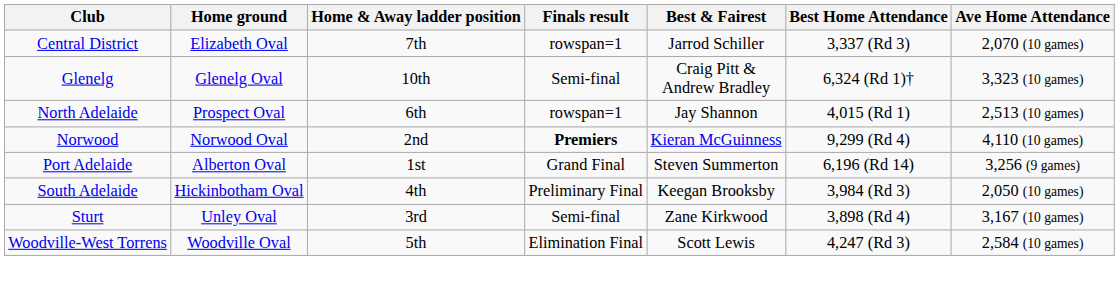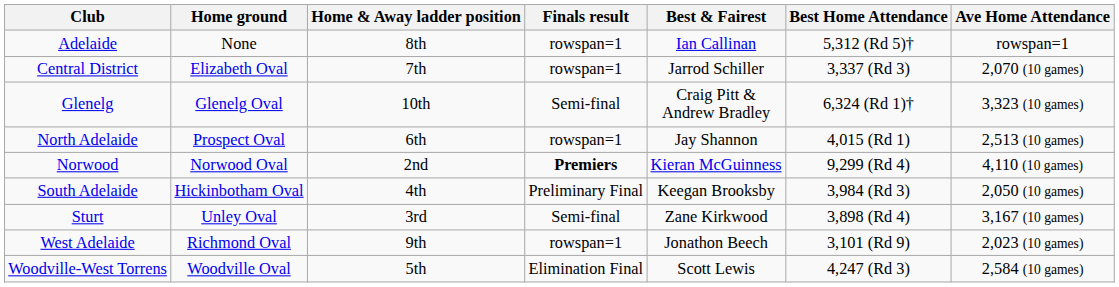+ row: (88, 43)
- row: (88, 165)
+ row: (88, 242)
